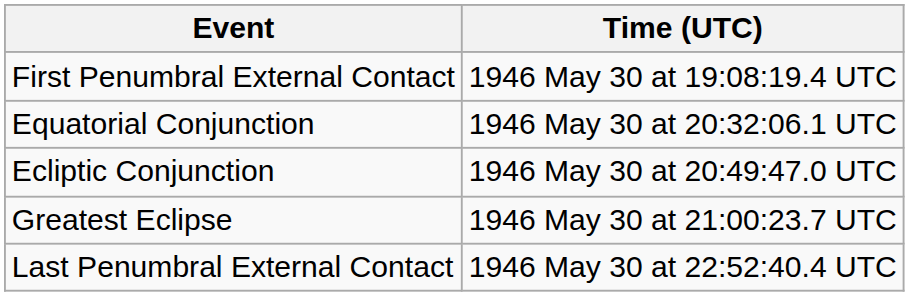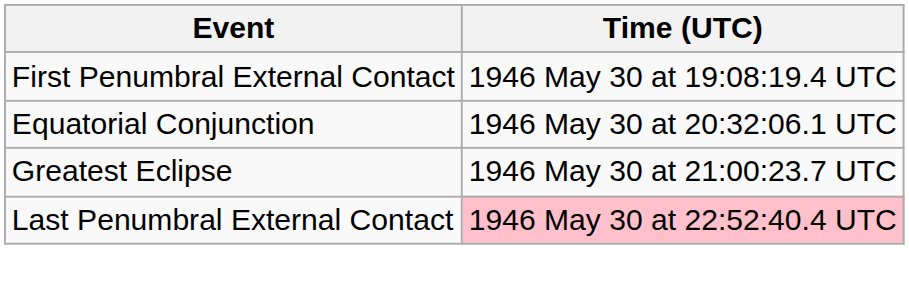- row: (143, 171)
(683, 266) no background -> (683, 219) pink background
